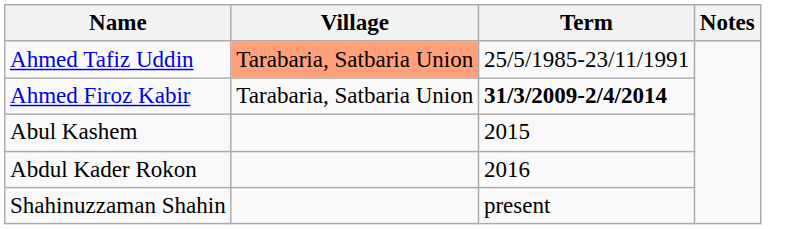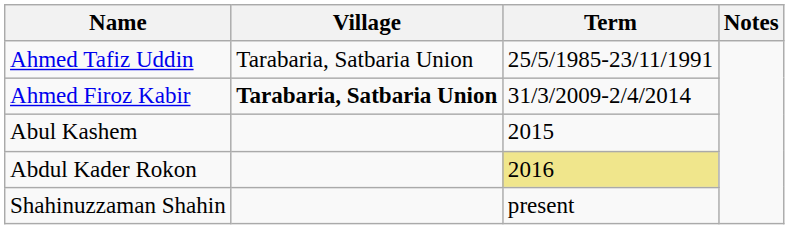(355, 59) lightsalmon background -> (355, 59) no background
(355, 95) normal -> (367, 95) bold
(575, 95) bold -> (599, 95) normal
(507, 168) no background -> (531, 168) khaki background
